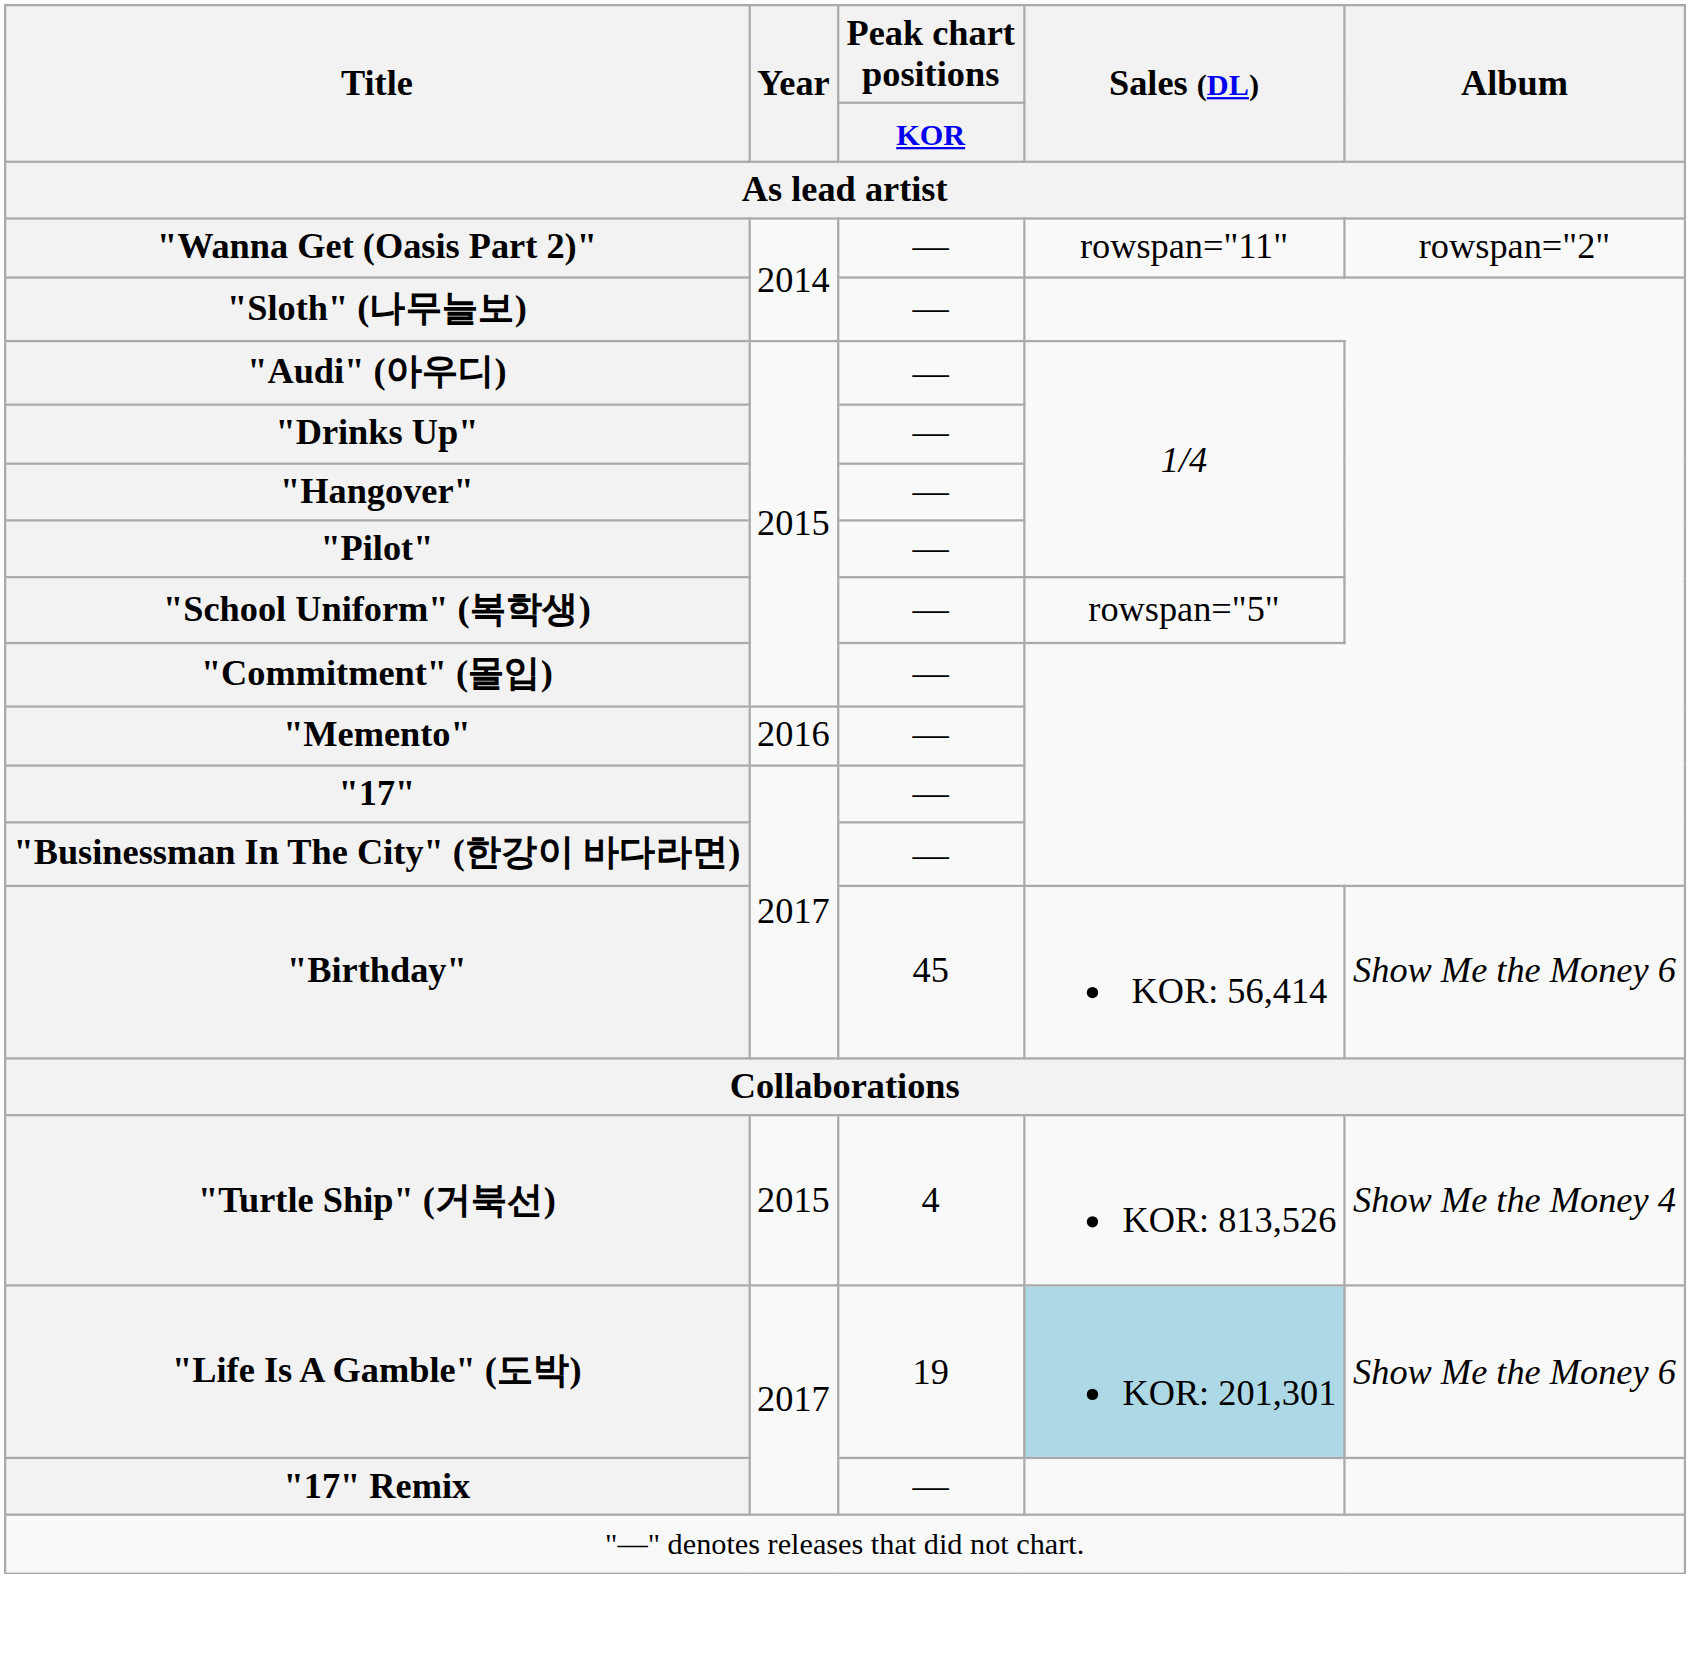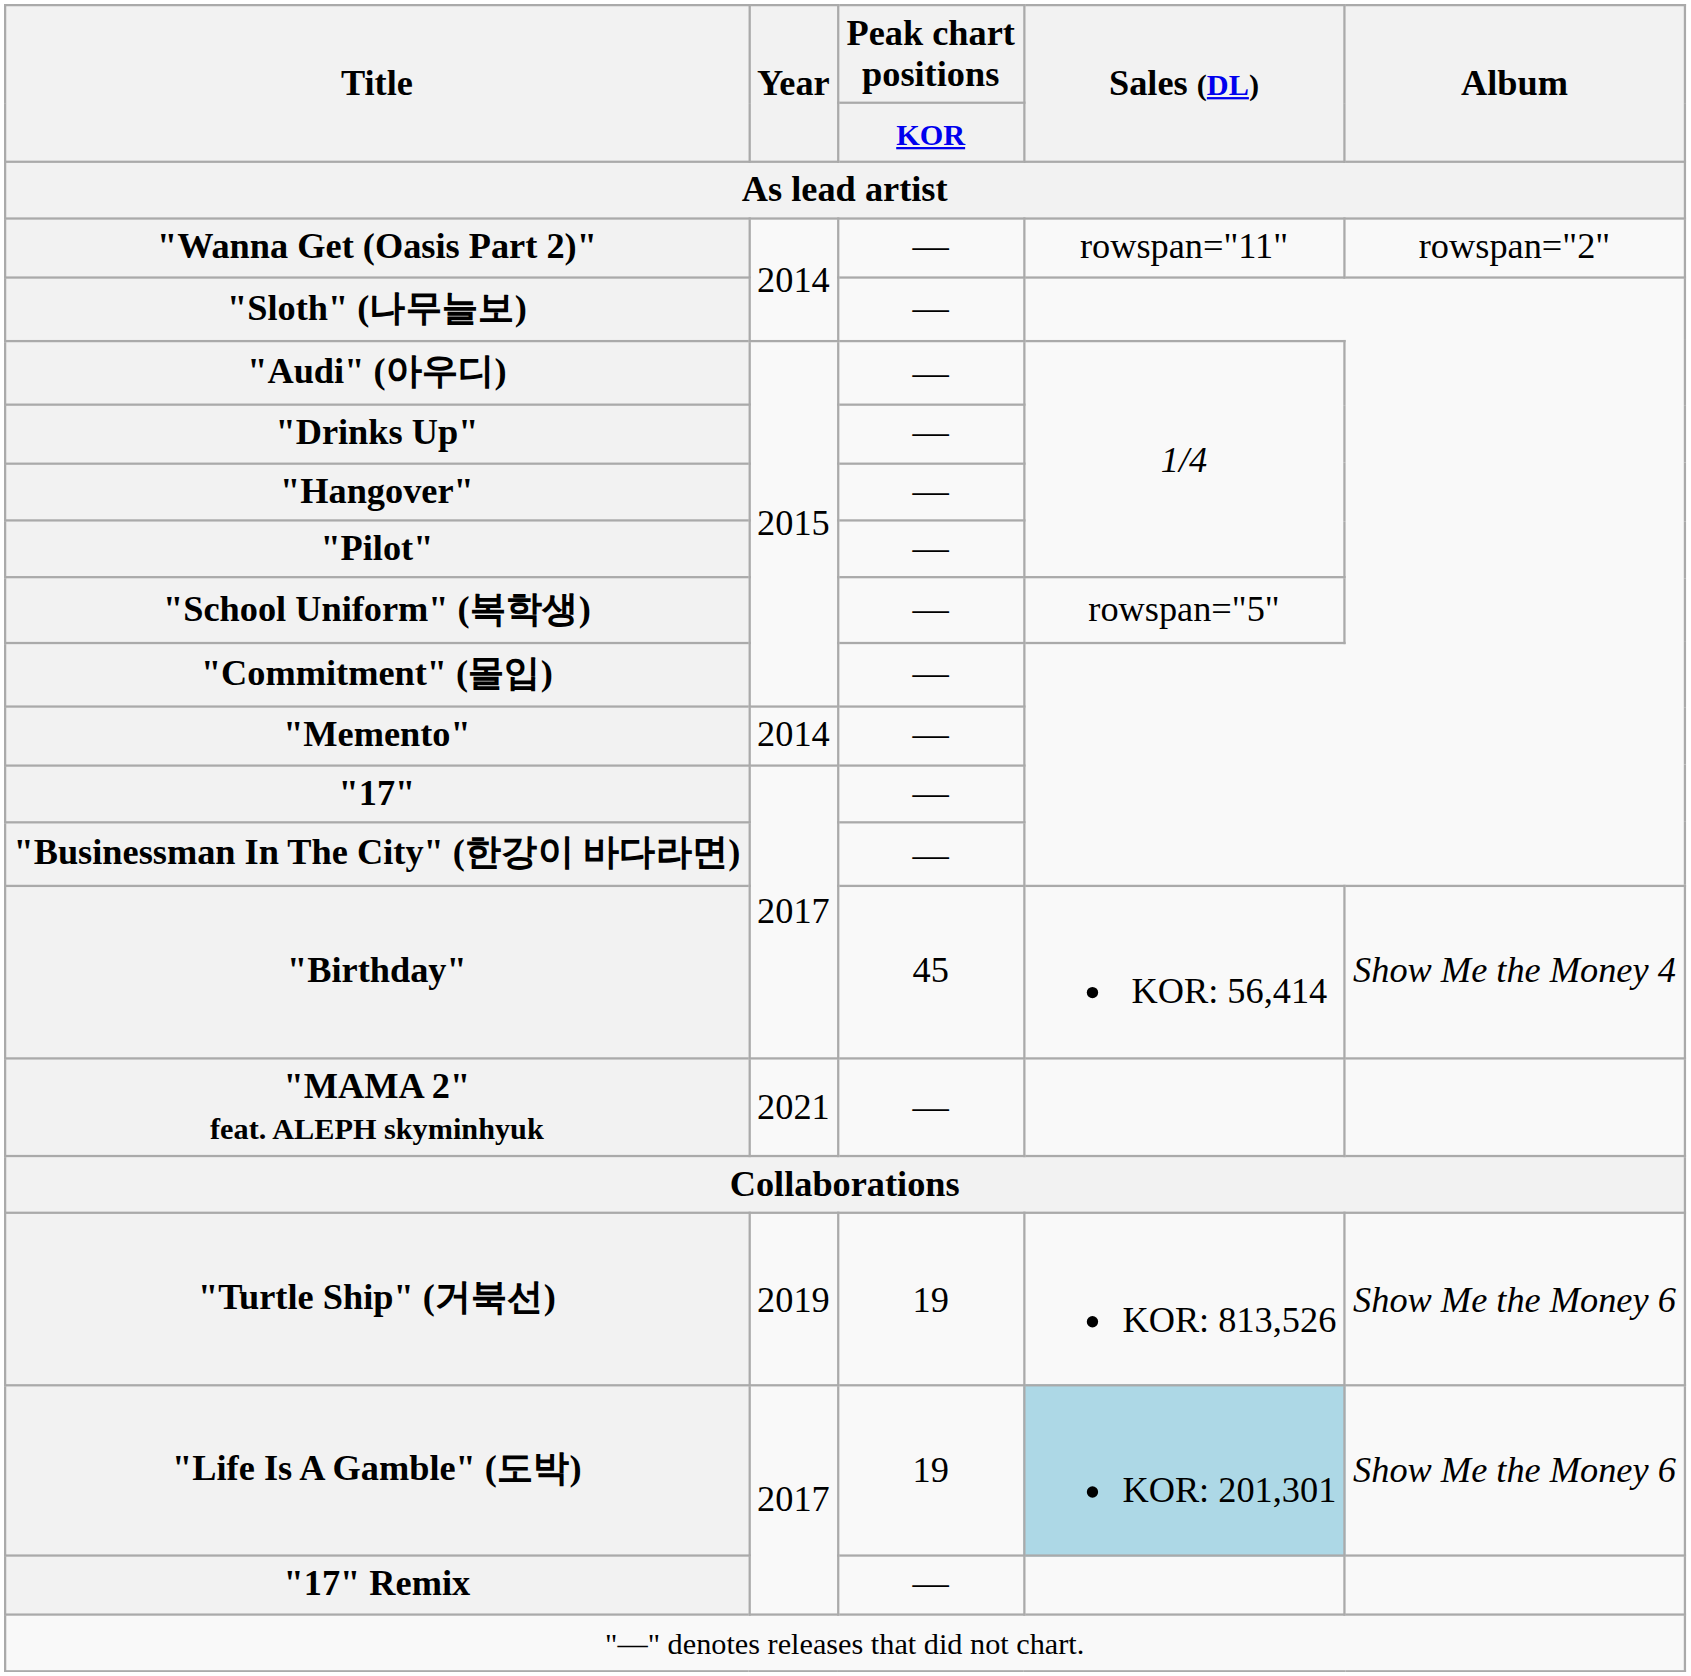(793, 735) 2016 -> (793, 735) 2014
(1514, 971) Show Me the Money 6 -> (1514, 971) Show Me the Money 4
+ row: (377, 1106)
(793, 1200) 2015 -> (793, 1298) 2019
(931, 1200) 4 -> (931, 1298) 19
(1514, 1200) Show Me the Money 4 -> (1514, 1298) Show Me the Money 6
